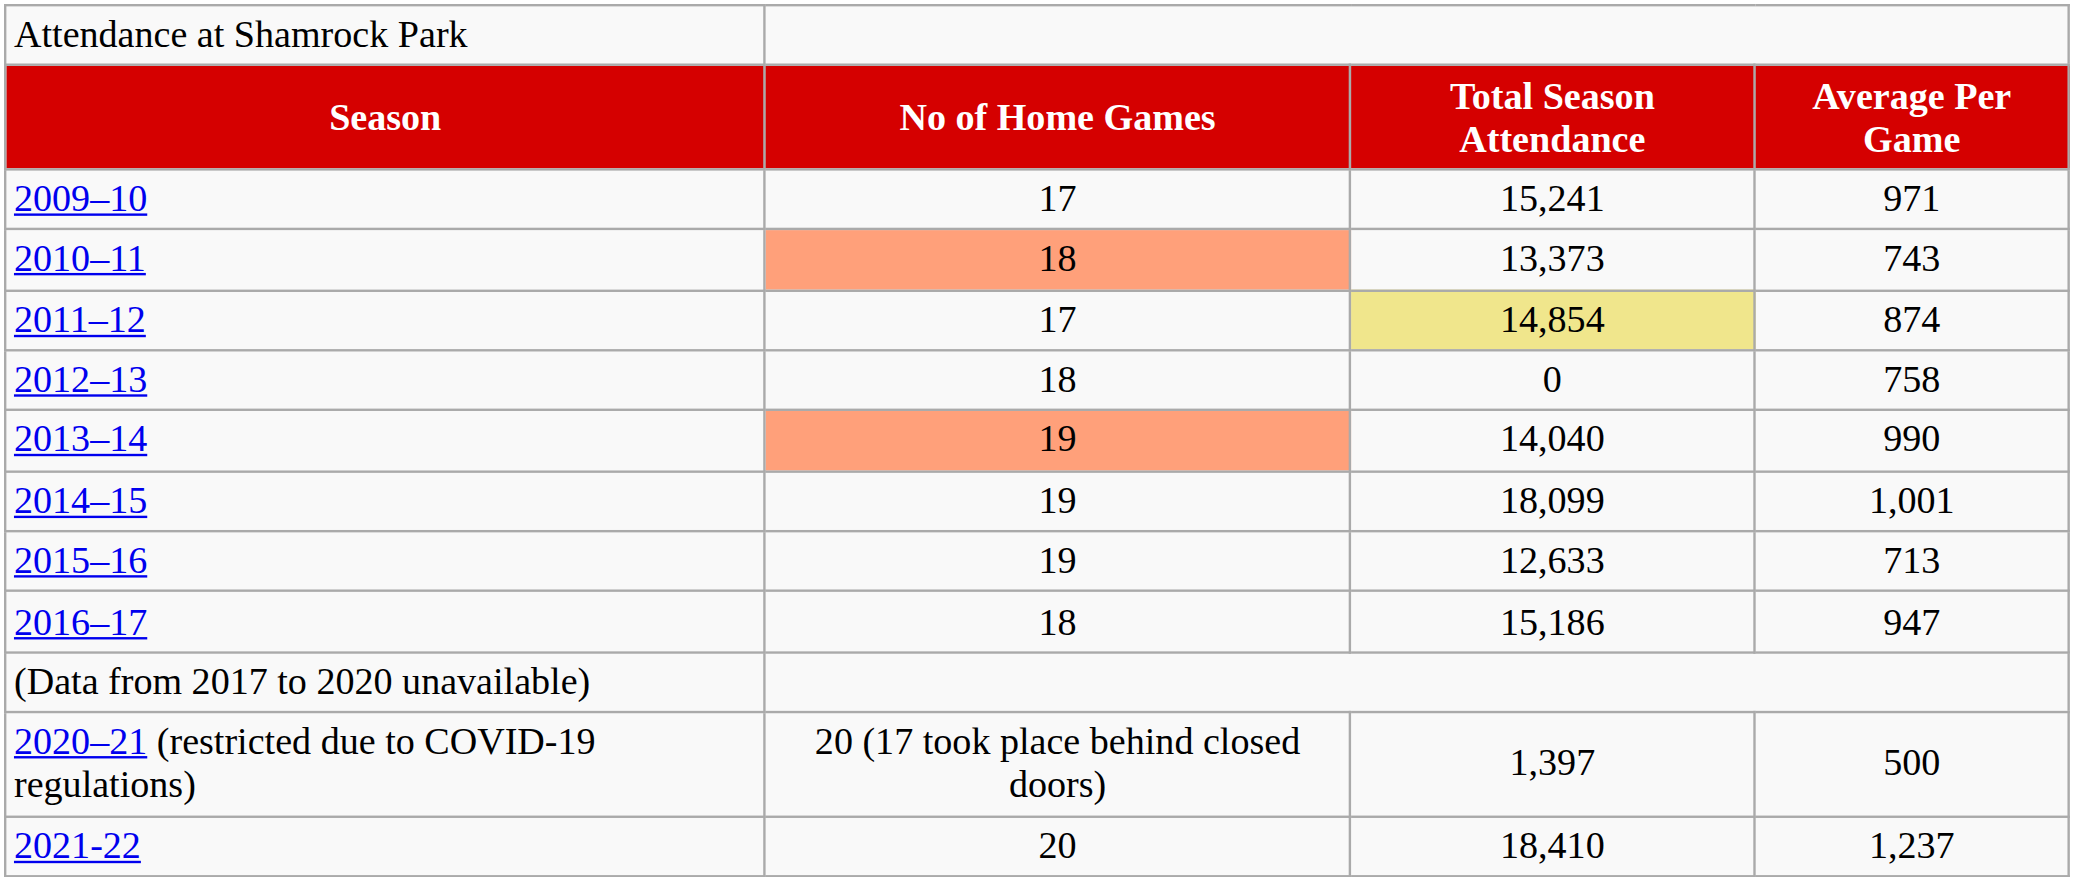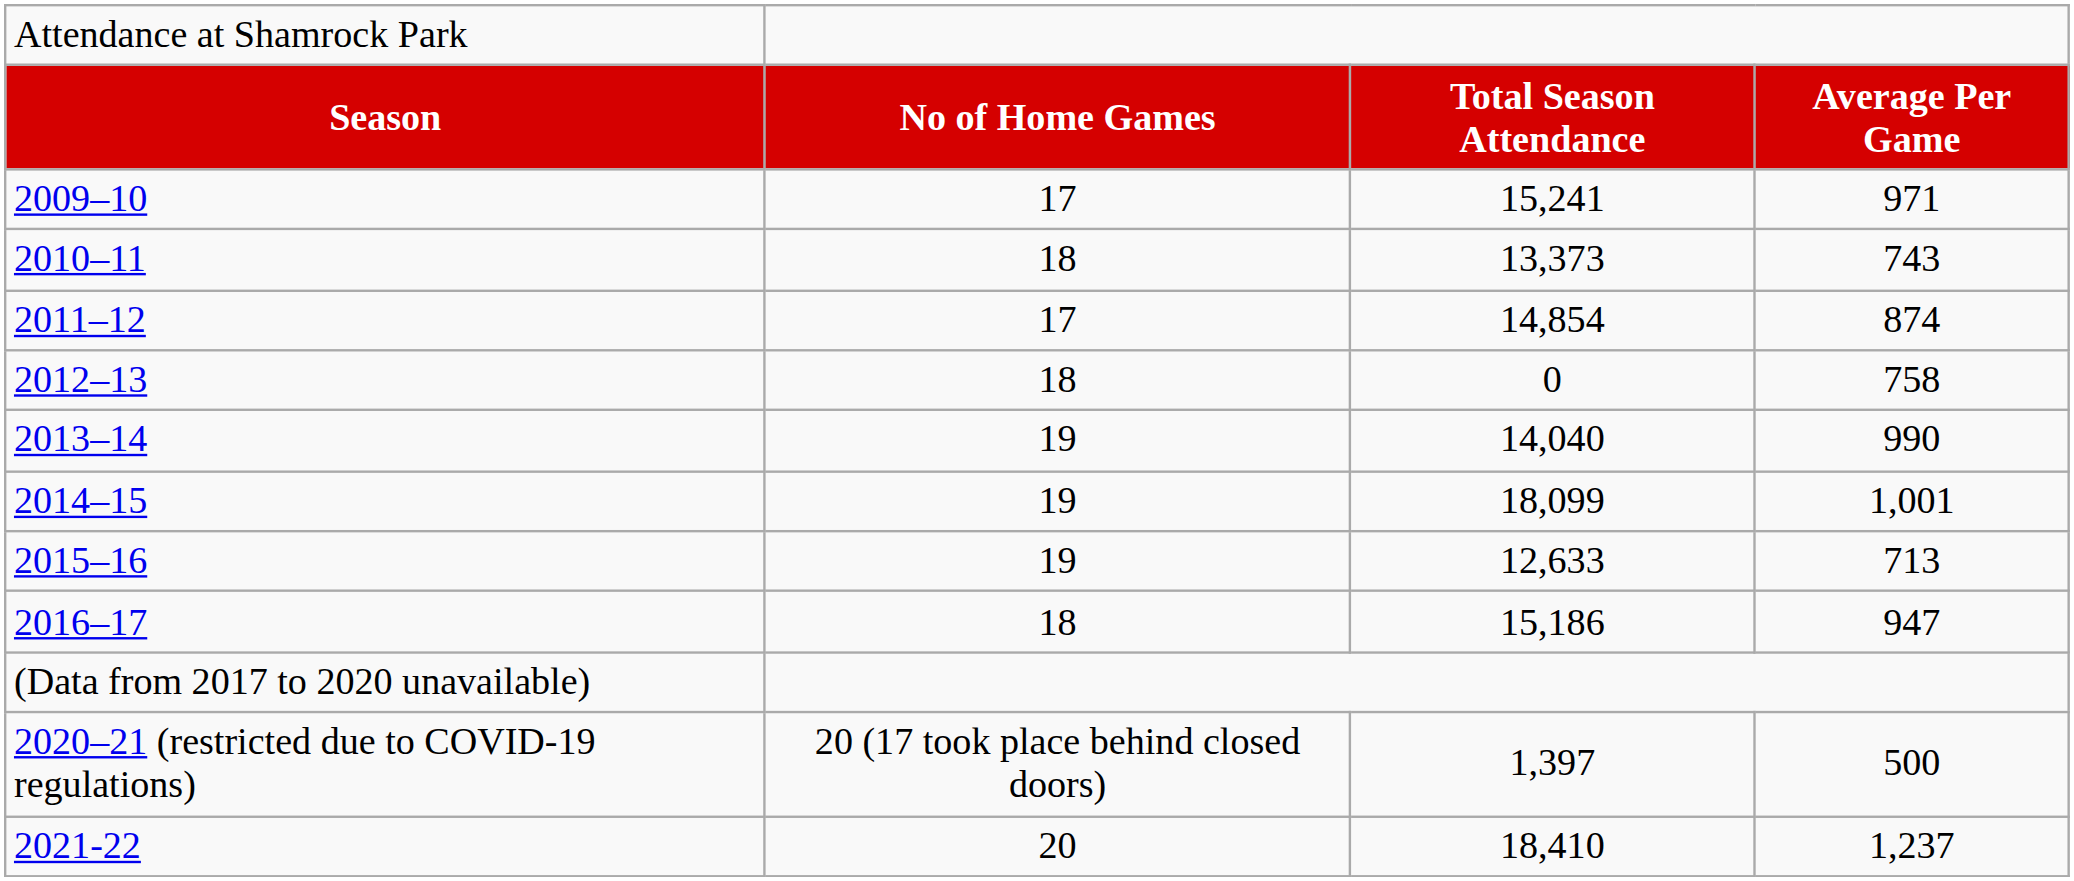(1058, 258) lightsalmon background -> (1058, 258) no background
(1552, 319) khaki background -> (1552, 319) no background
(1058, 439) lightsalmon background -> (1058, 439) no background
